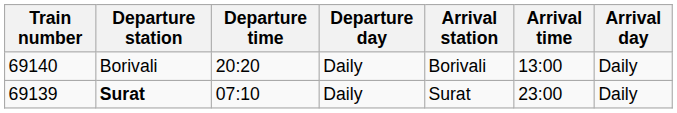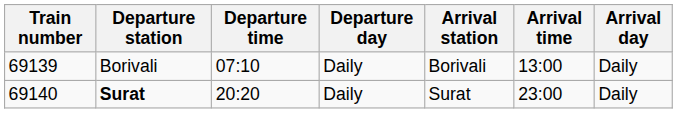(33, 66) 69140 -> (33, 66) 69139
(238, 66) 20:20 -> (238, 66) 07:10
(33, 94) 69139 -> (33, 94) 69140
(238, 94) 07:10 -> (238, 94) 20:20
